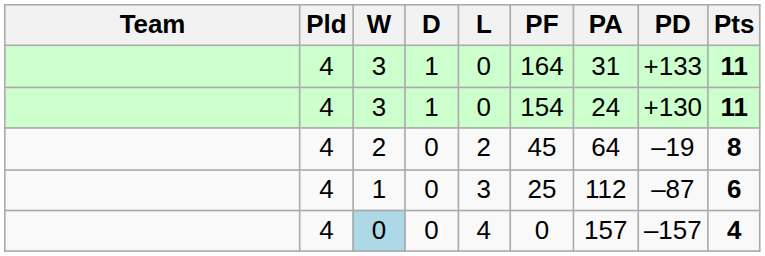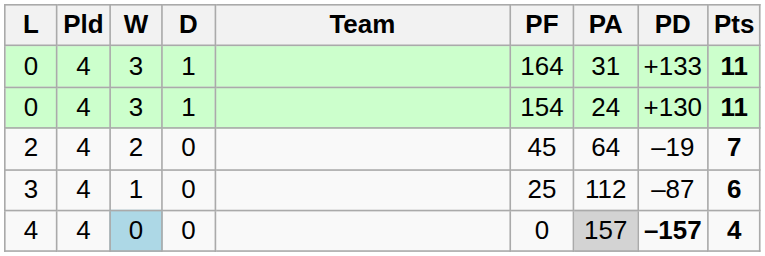columns swapped: (153, 25) <-> (484, 25)
(734, 148) 8 -> (734, 148) 7
(606, 230) no background -> (606, 230) lightgrey background
(673, 230) normal -> (673, 230) bold
